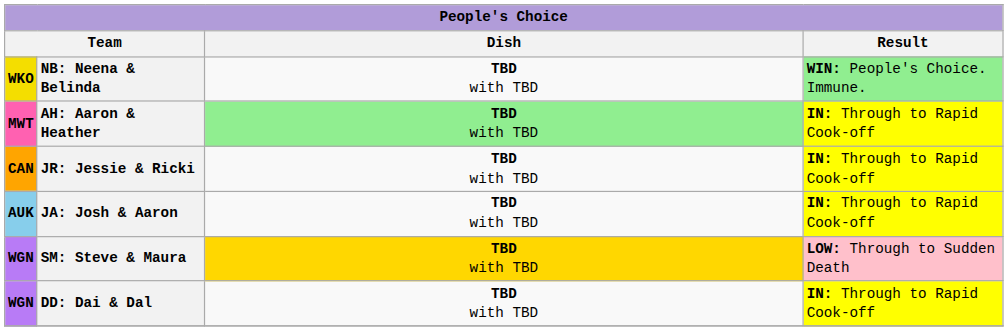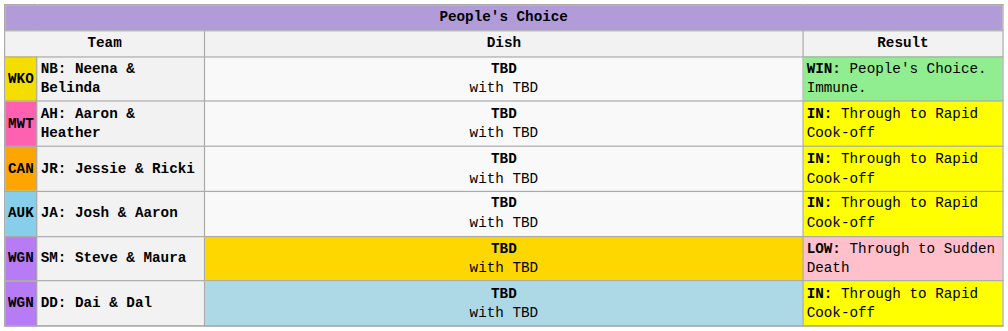(504, 124) lightgreen background -> (504, 124) no background
(504, 304) no background -> (504, 304) lightblue background
